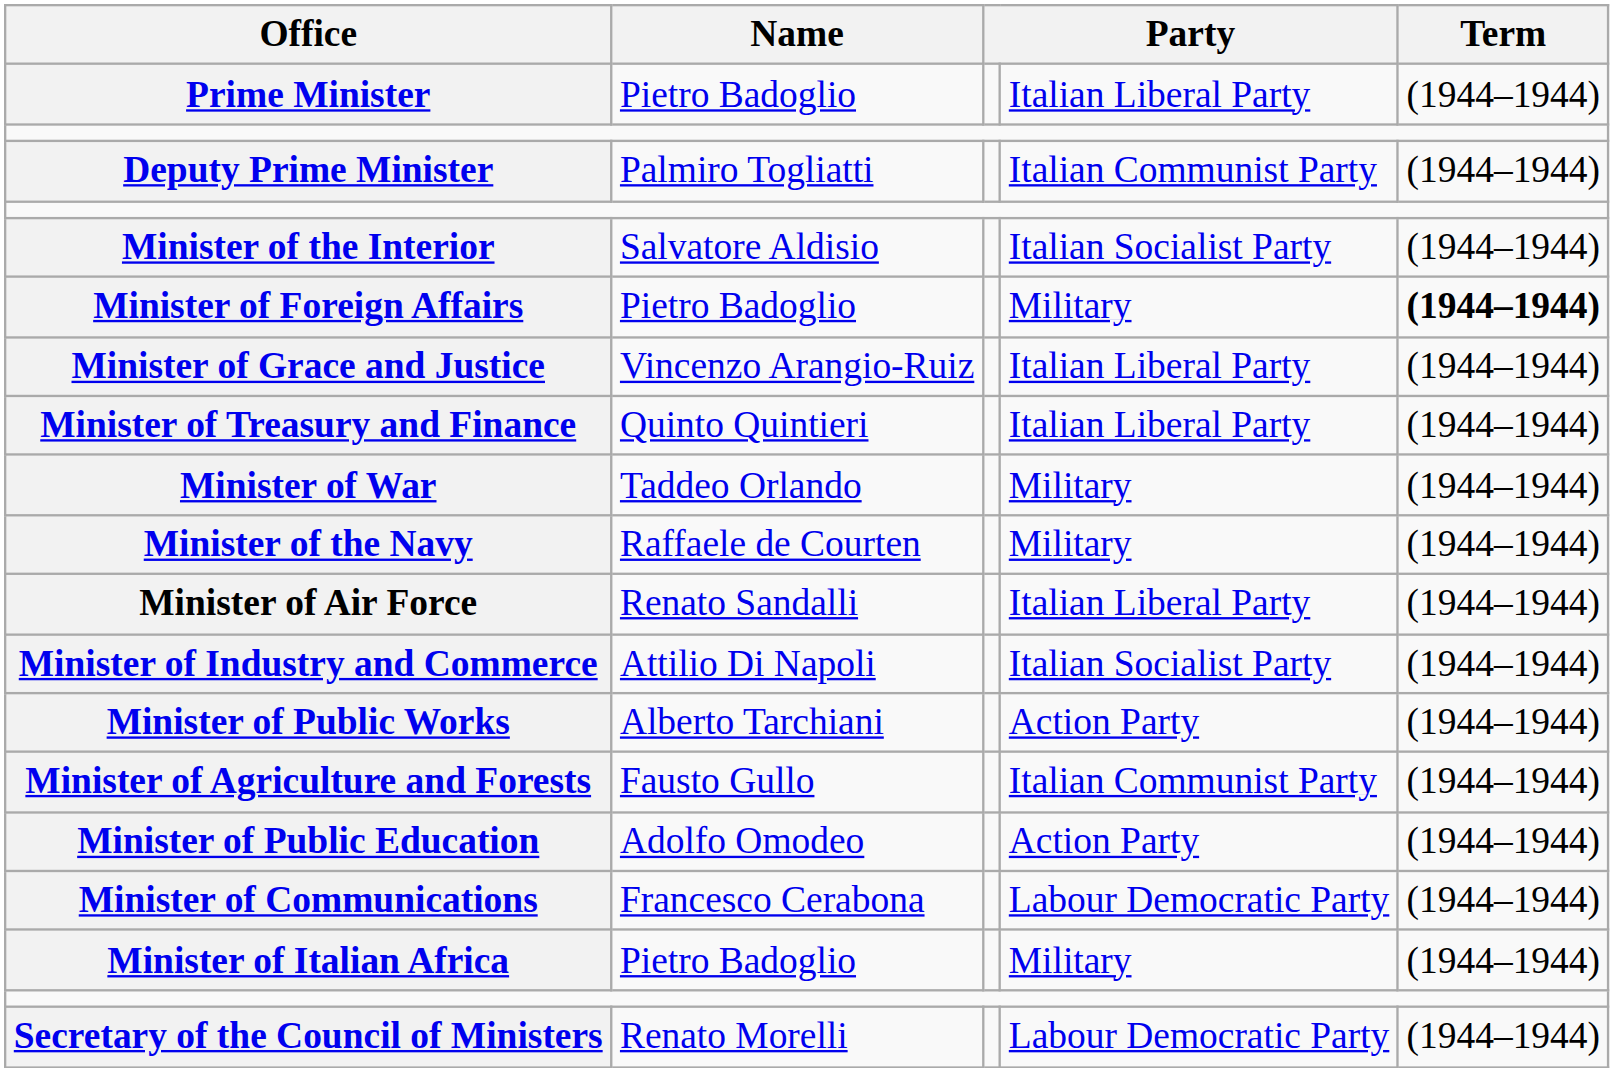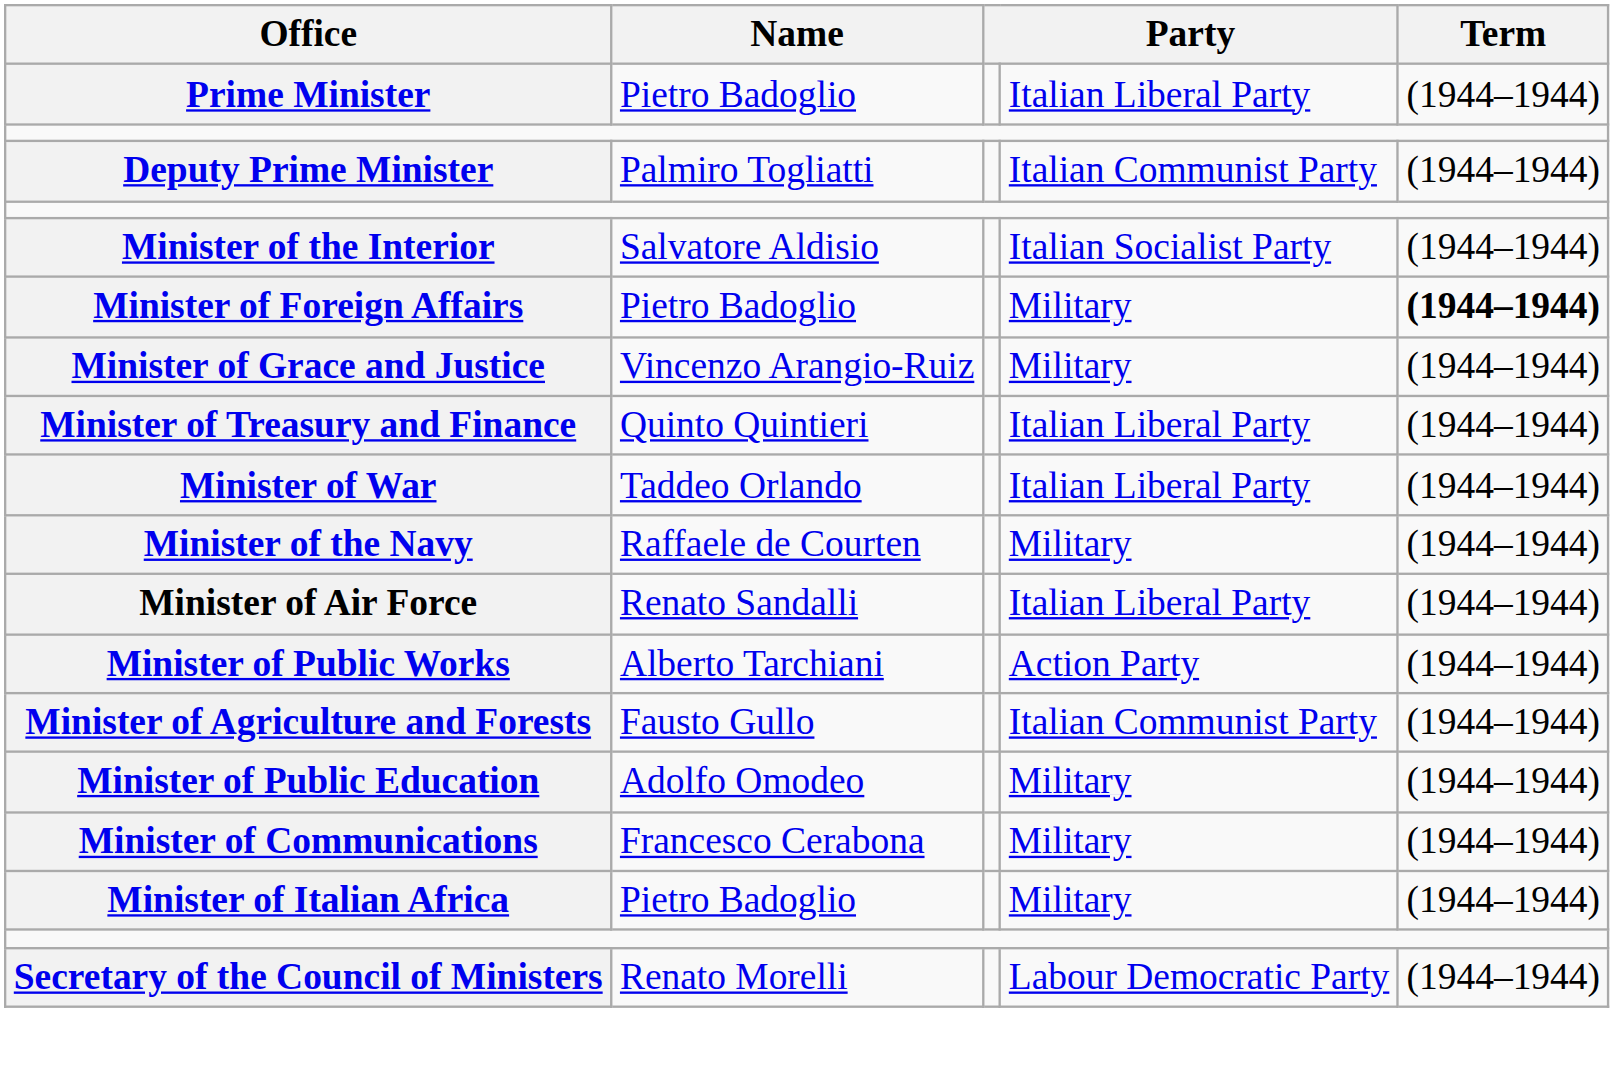(1160, 365) Italian Liberal Party -> (1070, 365) Military
(1070, 484) Military -> (1160, 484) Italian Liberal Party
- row: (308, 662)
(1104, 840) Action Party -> (1070, 781) Military
(1199, 899) Labour Democratic Party -> (1070, 840) Military
